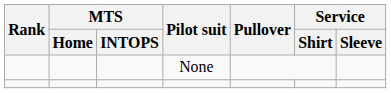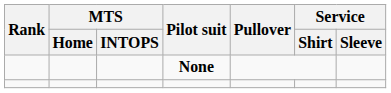(196, 67) normal -> (196, 67) bold
